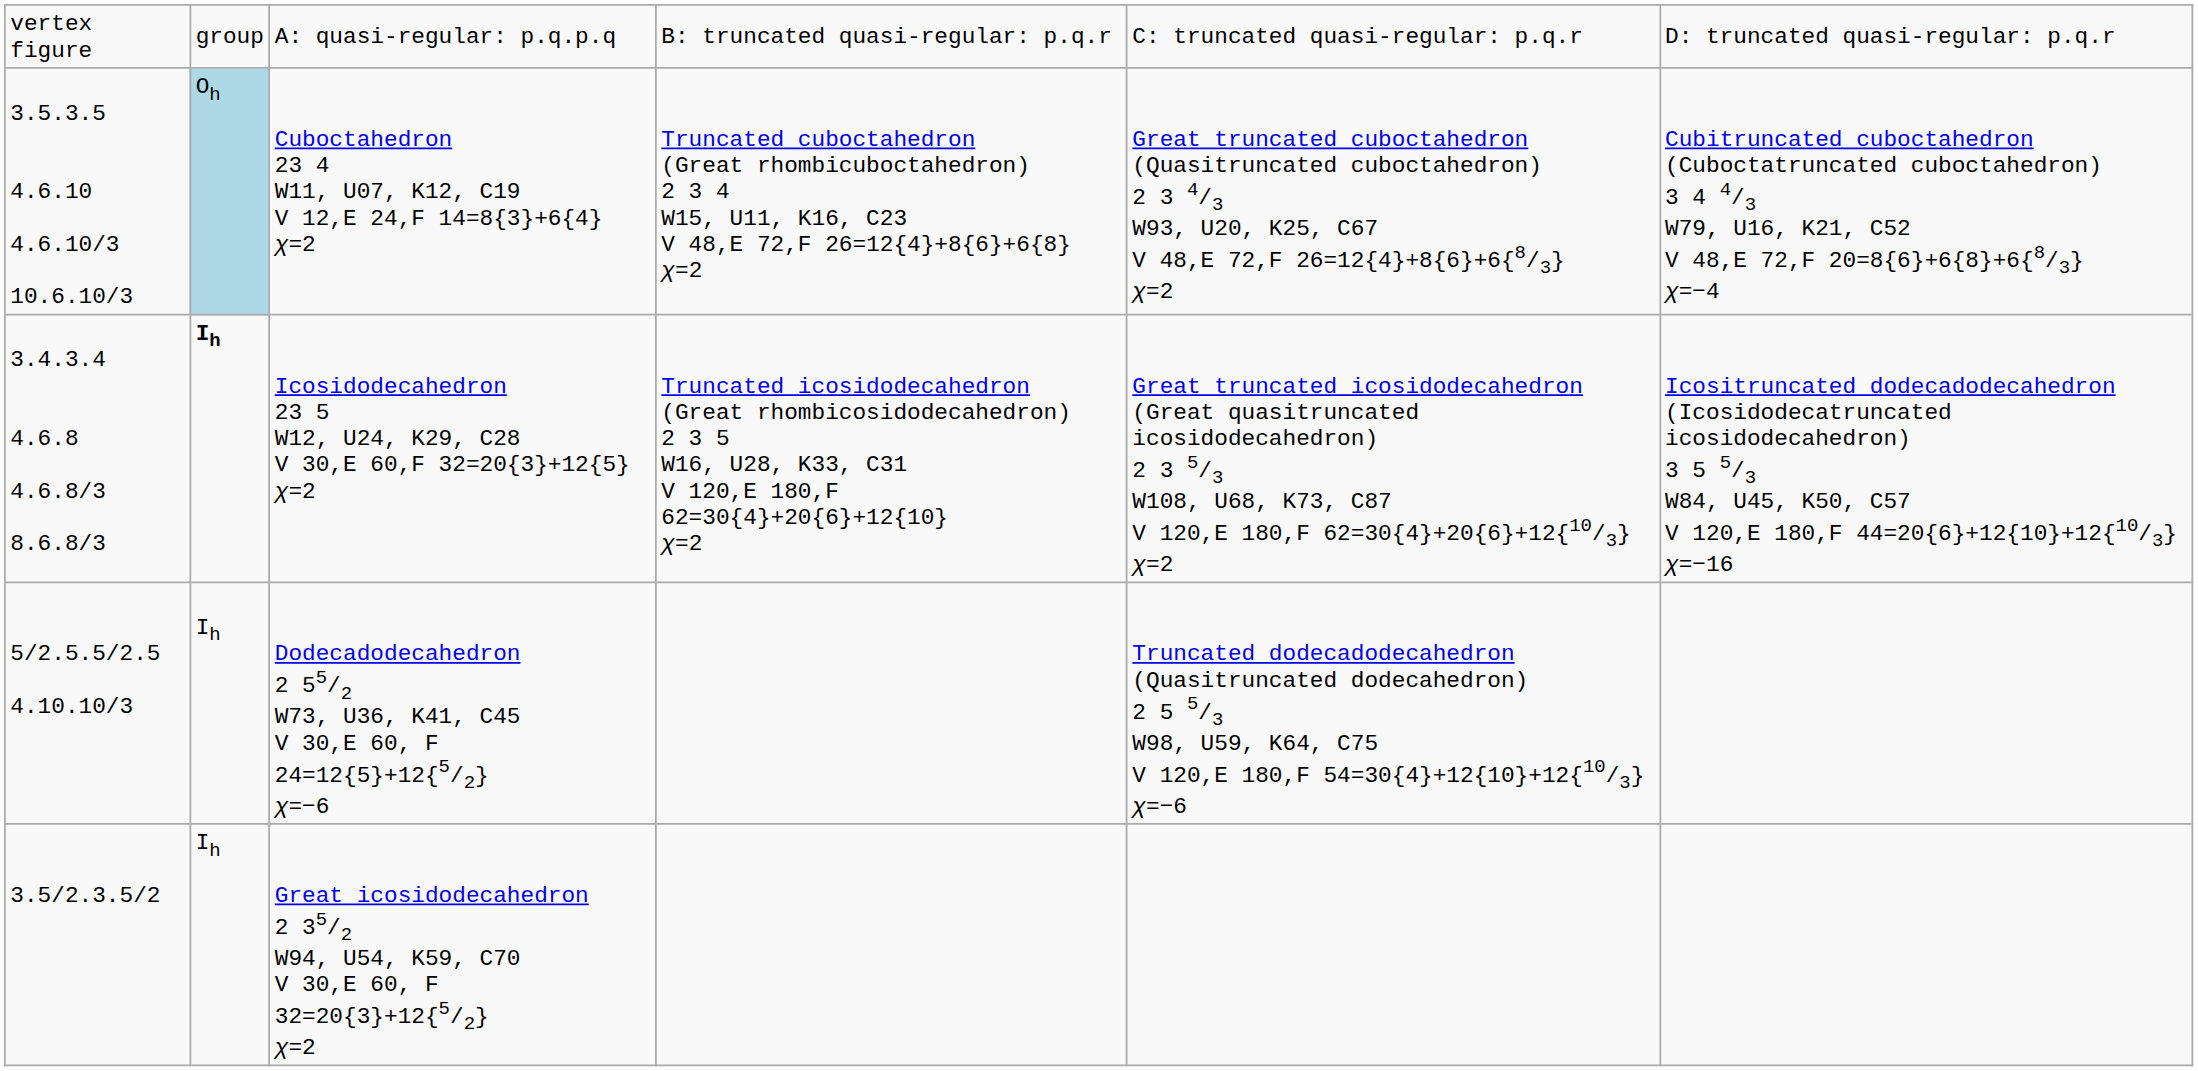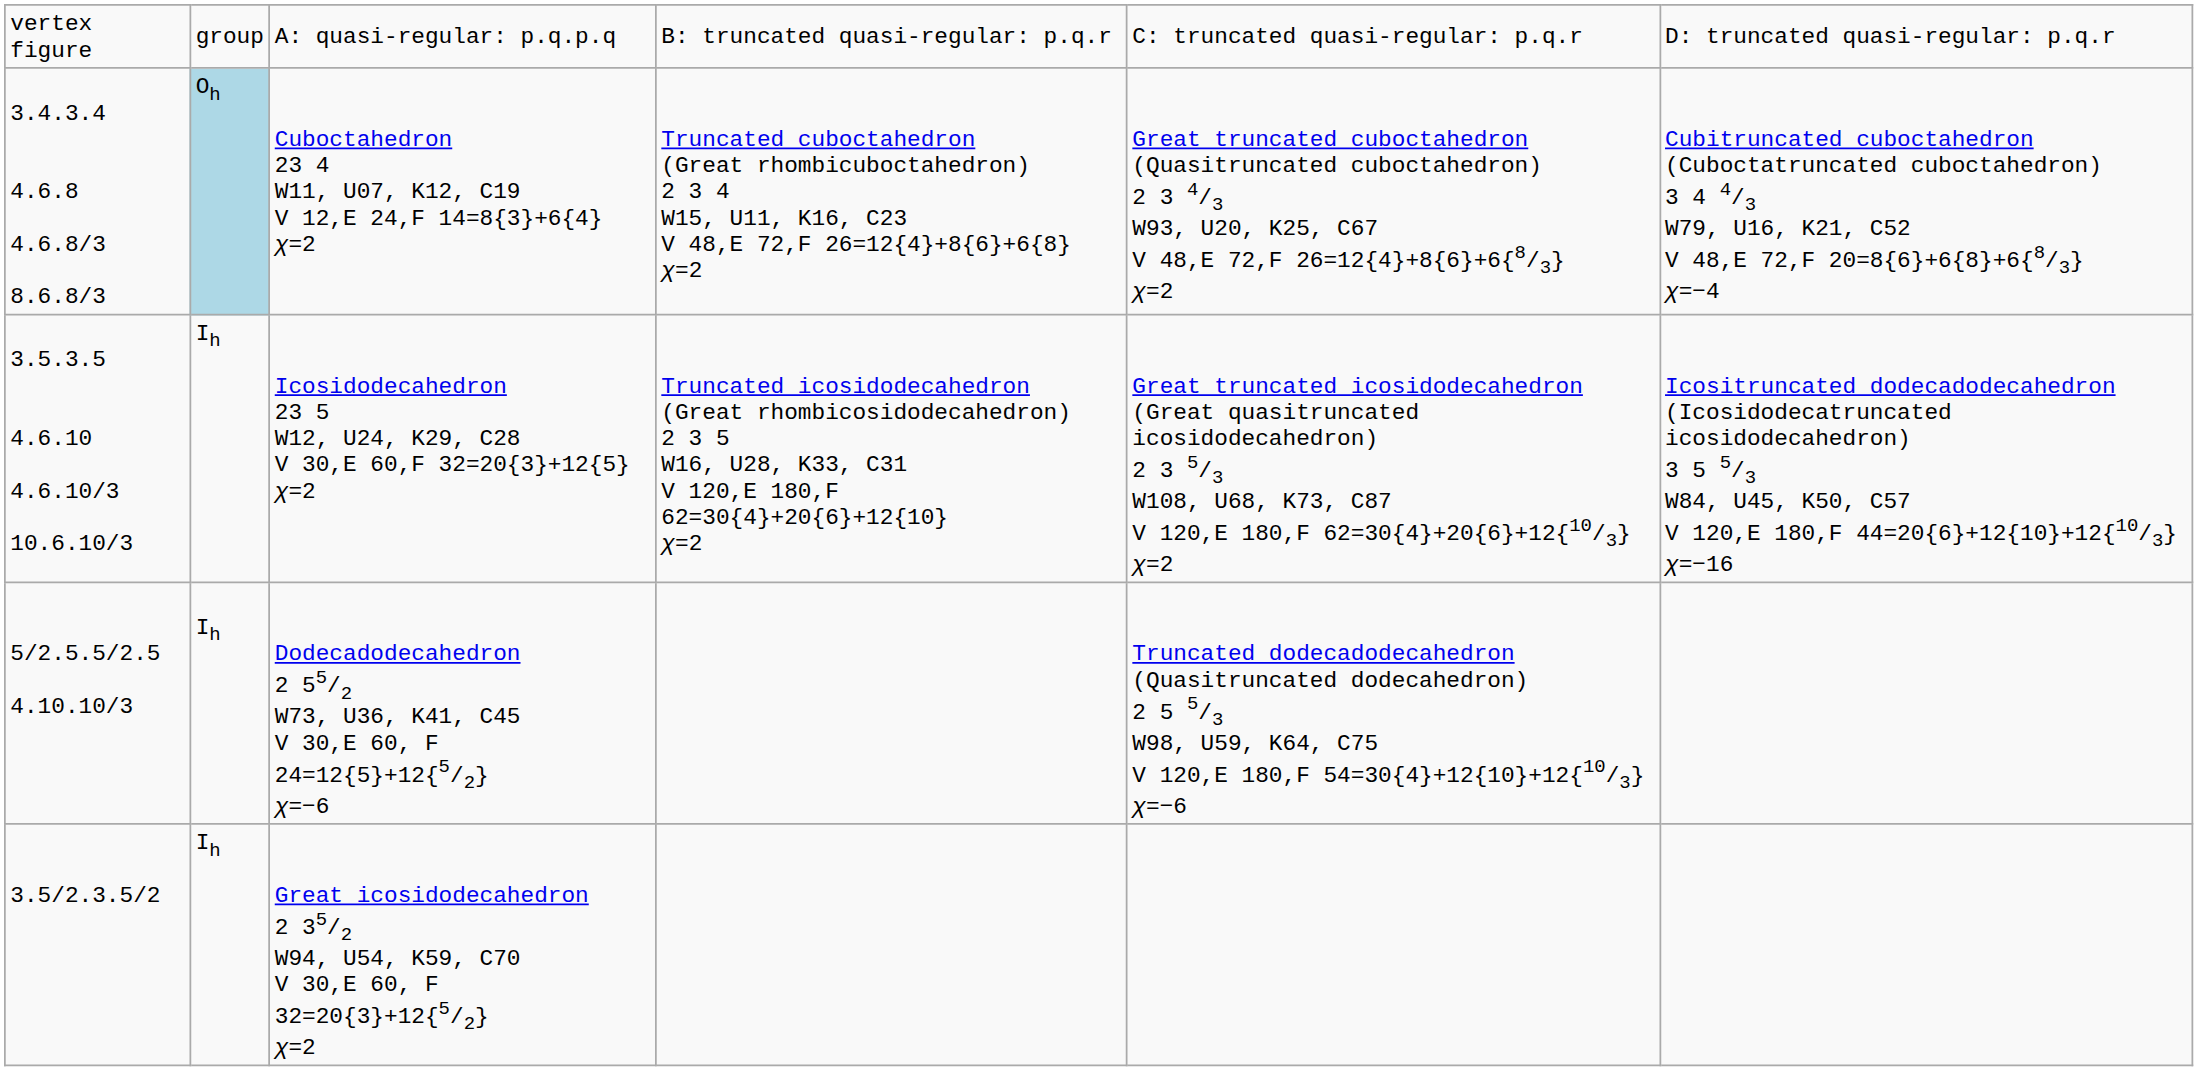(72, 205) 3.5.3.5 4.6.10 4.6.10/3 10.6.10/3 -> (58, 205) 3.4.3.4 4.6.8 4.6.8/3 8.6.8/3
(58, 452) 3.4.3.4 4.6.8 4.6.8/3 8.6.8/3 -> (72, 452) 3.5.3.5 4.6.10 4.6.10/3 10.6.10/3
(208, 336) bold -> (208, 336) normal
